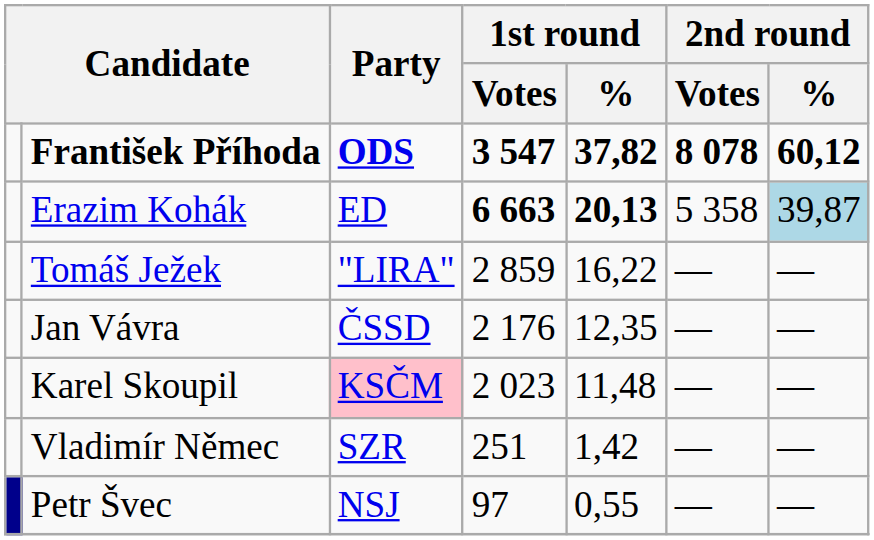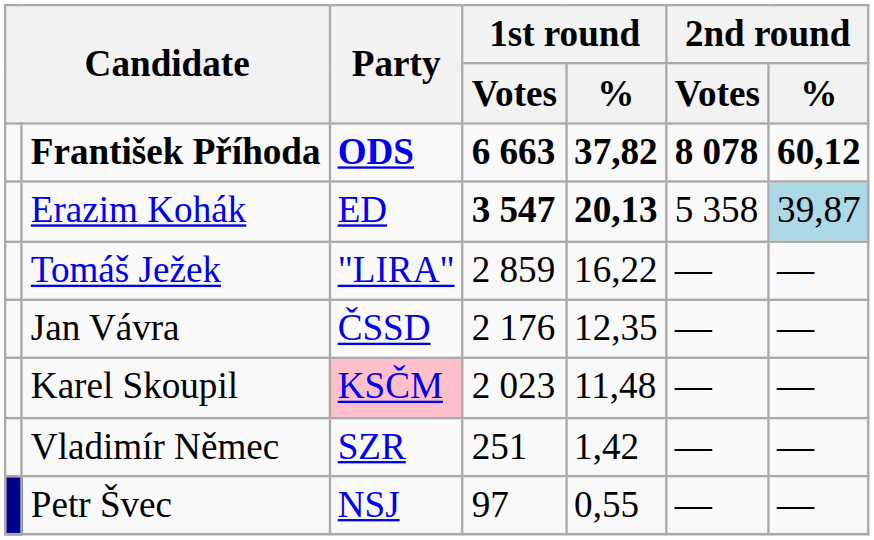(513, 151) 3 547 -> (513, 151) 6 663
(513, 210) 6 663 -> (513, 210) 3 547
